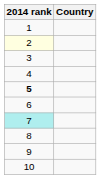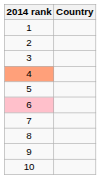(29, 43) lightyellow background -> (29, 43) no background
(29, 74) no background -> (29, 74) lightsalmon background
(29, 89) bold -> (29, 89) normal
(29, 105) no background -> (29, 105) pink background
(29, 120) paleturquoise background -> (29, 120) no background
